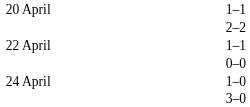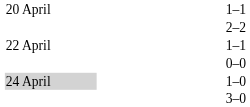(28, 81) no background -> (28, 81) lightgrey background
